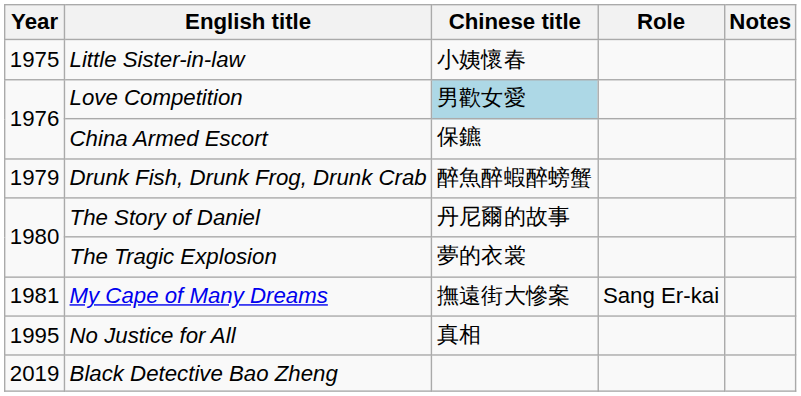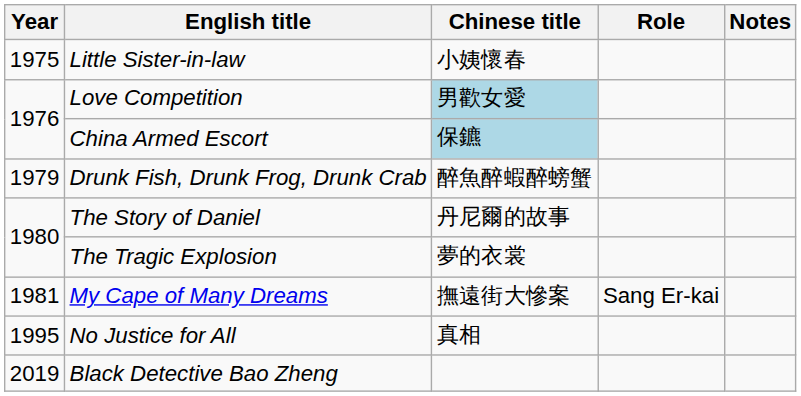(459, 137) no background -> (459, 137) lightblue background
